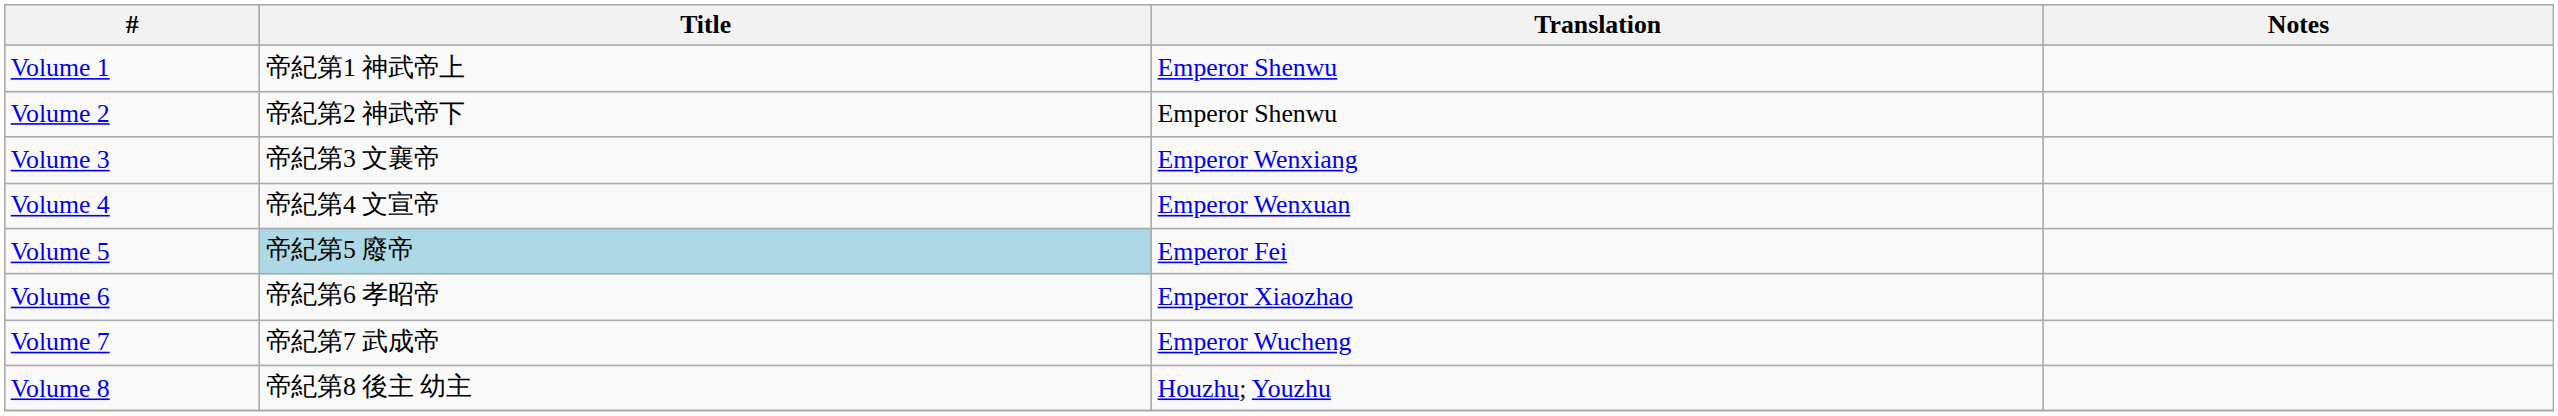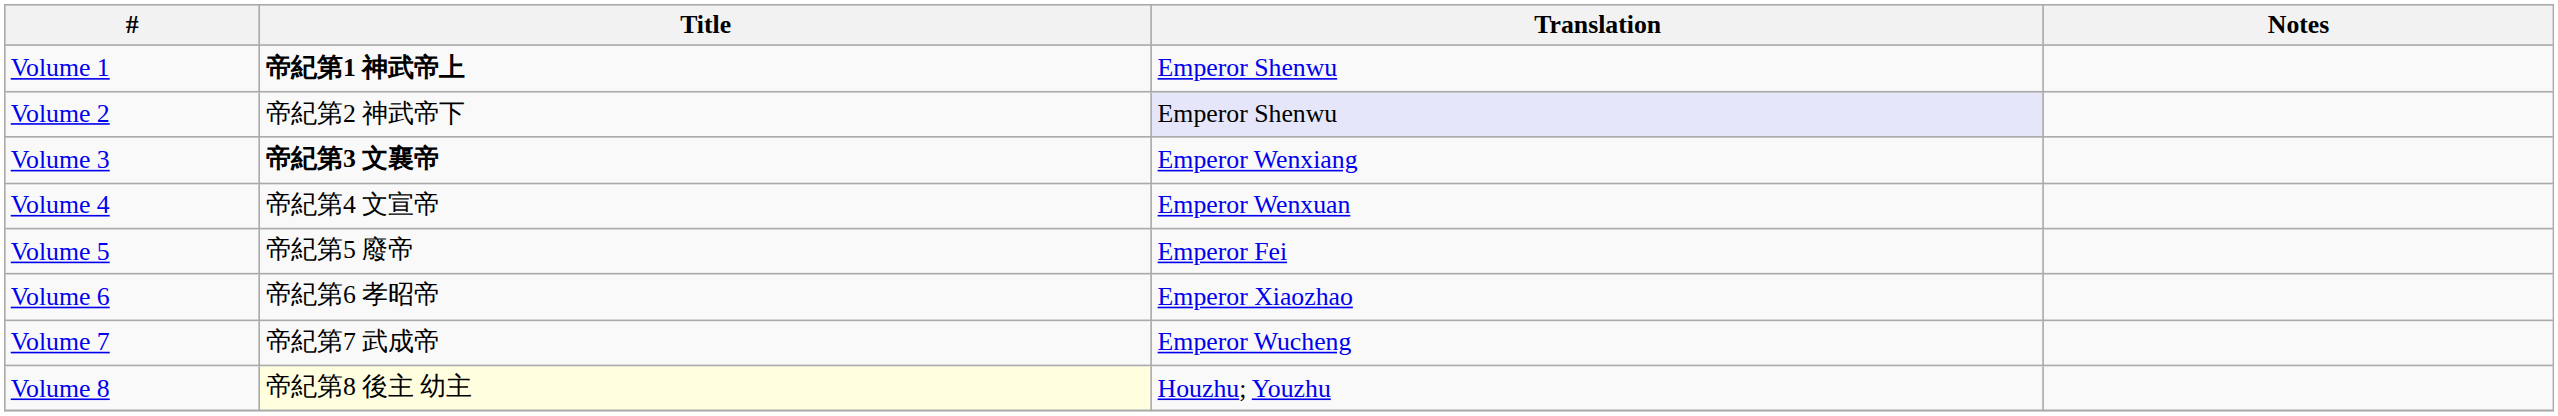(365, 67) normal -> (365, 67) bold
(1247, 113) no background -> (1247, 113) lavender background
(353, 158) normal -> (353, 158) bold
(340, 250) lightblue background -> (340, 250) no background
(369, 387) no background -> (369, 387) lightyellow background
